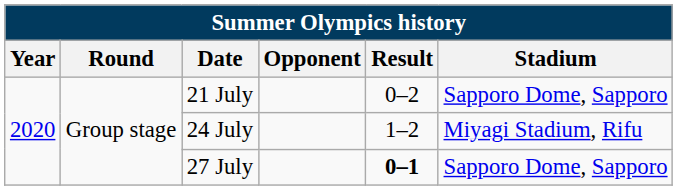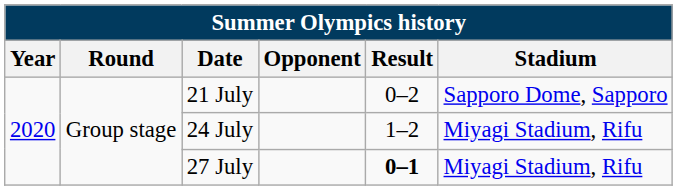(556, 166) Sapporo Dome, Sapporo -> (543, 166) Miyagi Stadium, Rifu
